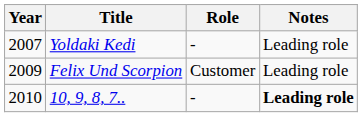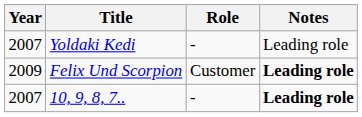(306, 71) normal -> (308, 71) bold
(25, 97) 2010 -> (25, 97) 2007
